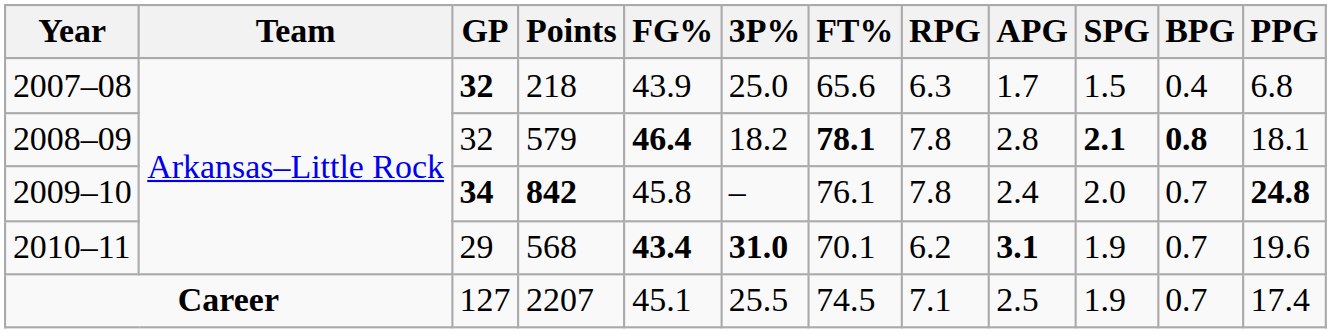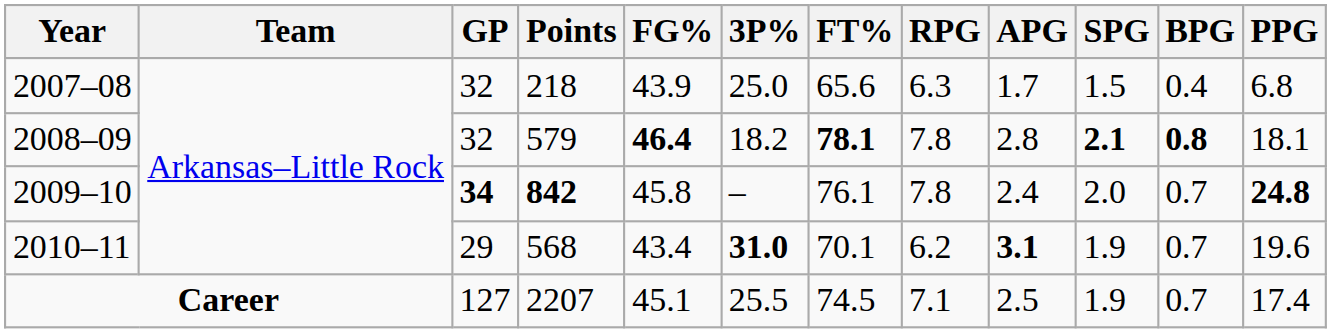(477, 85) bold -> (477, 85) normal
(662, 246) bold -> (662, 246) normal
